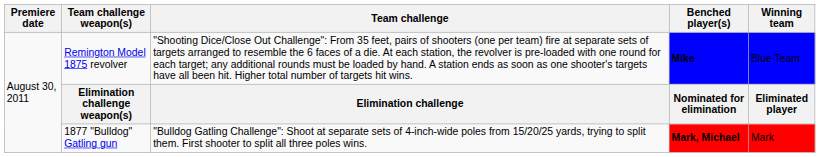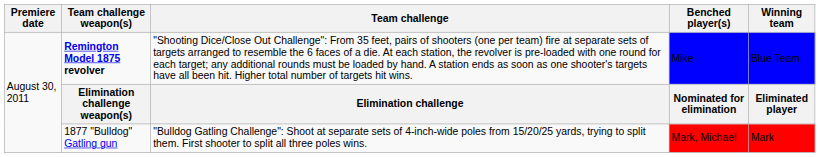(105, 58) normal -> (92, 58) bold
(683, 58) bold -> (683, 58) normal
(706, 138) bold -> (704, 138) normal
